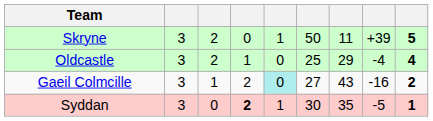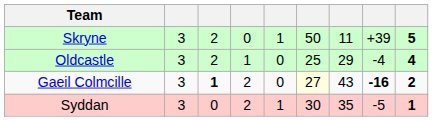(214, 82) normal -> (214, 82) bold
(280, 82) paleturquoise background -> (280, 82) no background
(313, 82) no background -> (313, 82) lightyellow background
(379, 82) normal -> (379, 82) bold
(247, 104) bold -> (247, 104) normal
